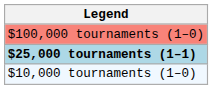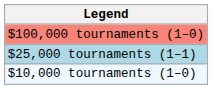(102, 54) bold -> (102, 54) normal
